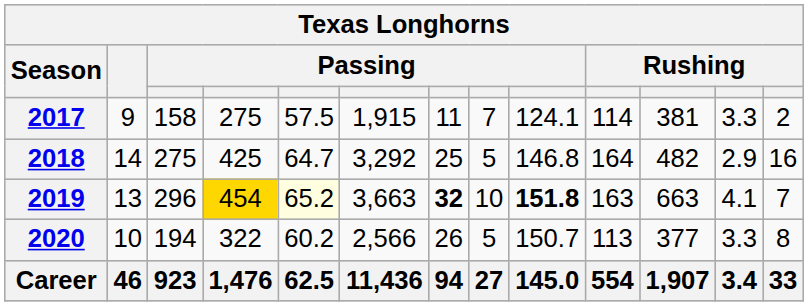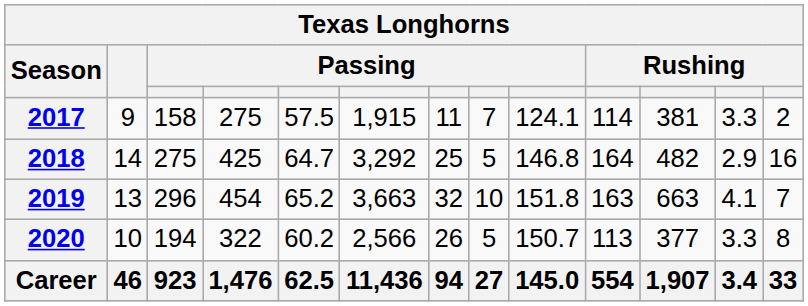(240, 199) gold background -> (240, 199) no background
(309, 199) lightyellow background -> (309, 199) no background
(449, 198) bold -> (449, 199) normal
(547, 198) bold -> (547, 199) normal
